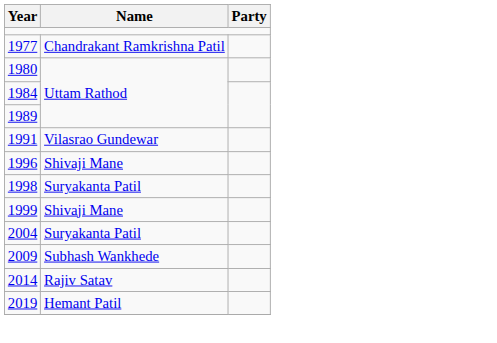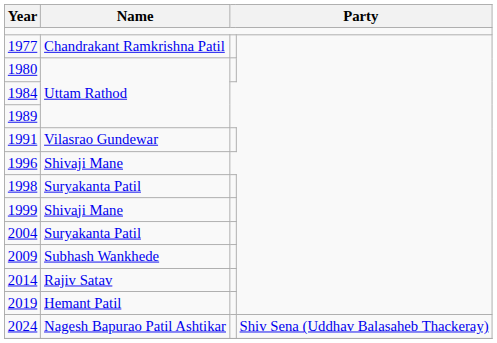+ row: (23, 326)
